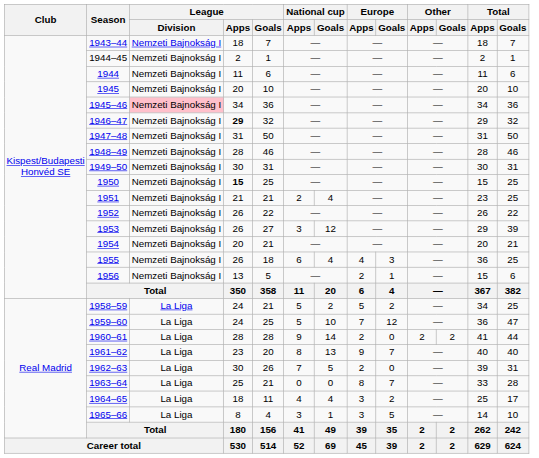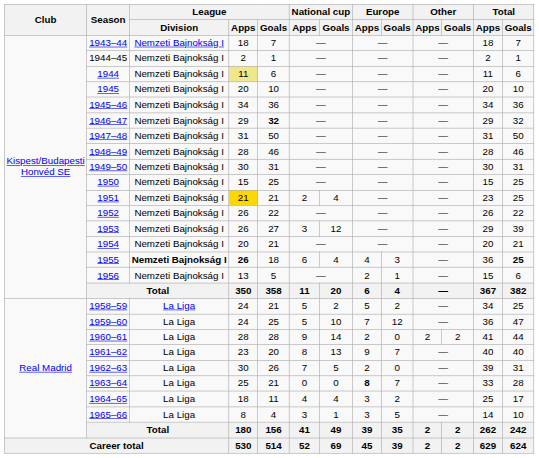(238, 74) no background -> (243, 74) khaki background
(176, 105) pink background -> (179, 105) no background
(238, 120) bold -> (243, 120) normal
(268, 120) normal -> (274, 120) bold
(238, 182) bold -> (243, 182) normal
(238, 197) no background -> (243, 197) gold background
(176, 259) normal -> (179, 259) bold
(238, 259) normal -> (243, 259) bold
(513, 259) normal -> (518, 259) bold
(361, 383) normal -> (367, 383) bold
